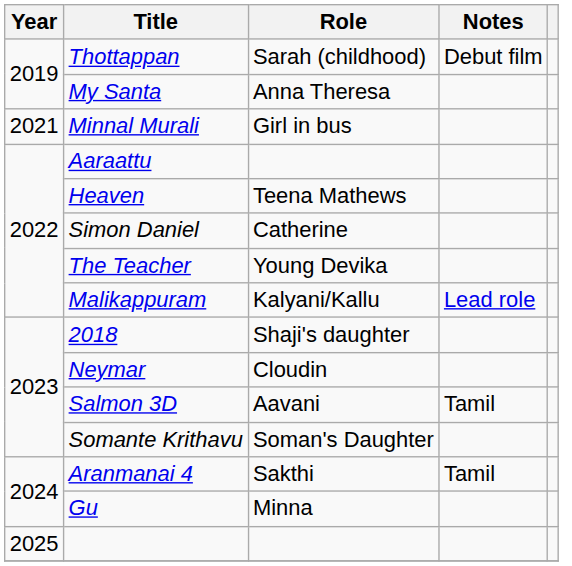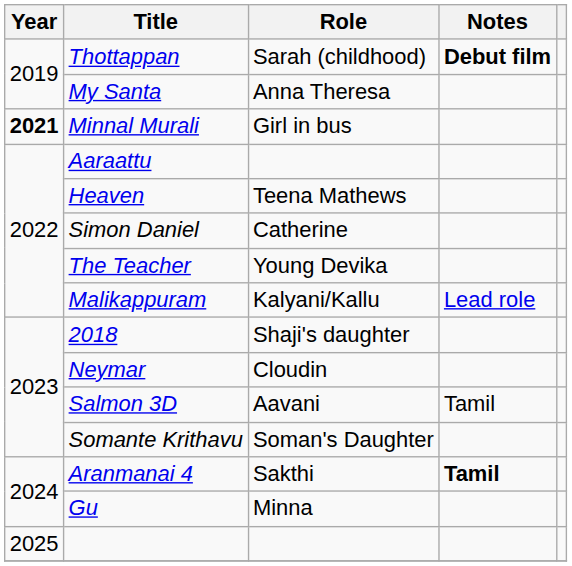(493, 56) normal -> (497, 56) bold
(34, 126) normal -> (34, 126) bold
(470, 473) normal -> (472, 473) bold
